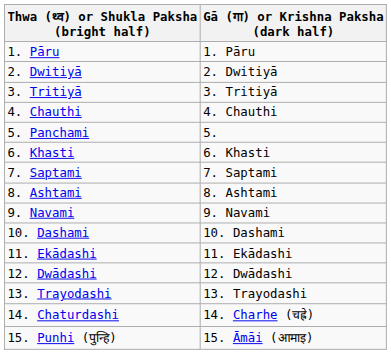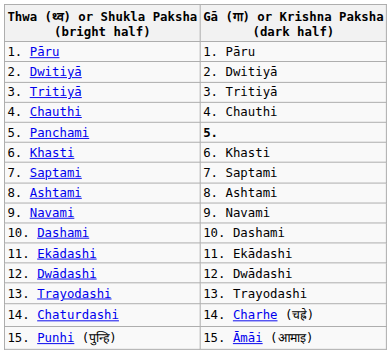(211, 132) normal -> (211, 132) bold
